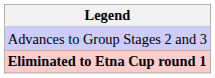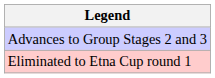(107, 61) bold -> (100, 61) normal
